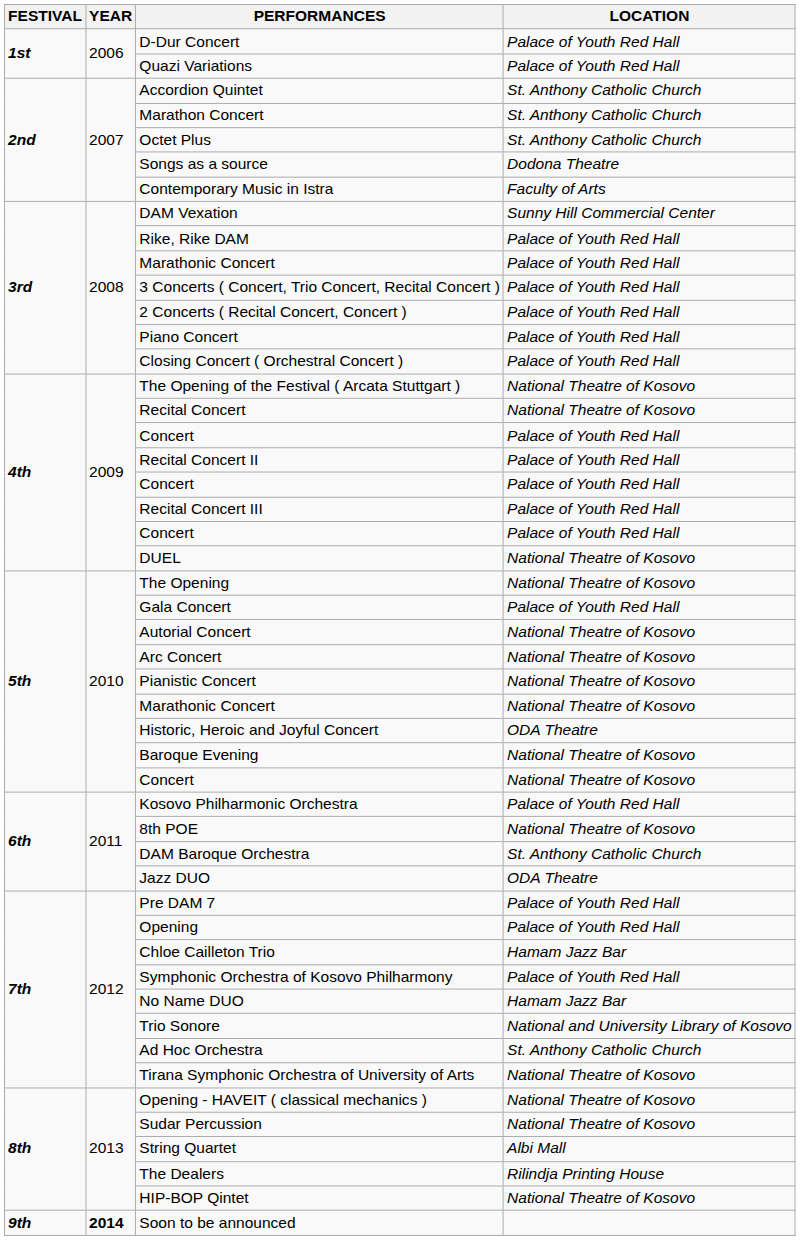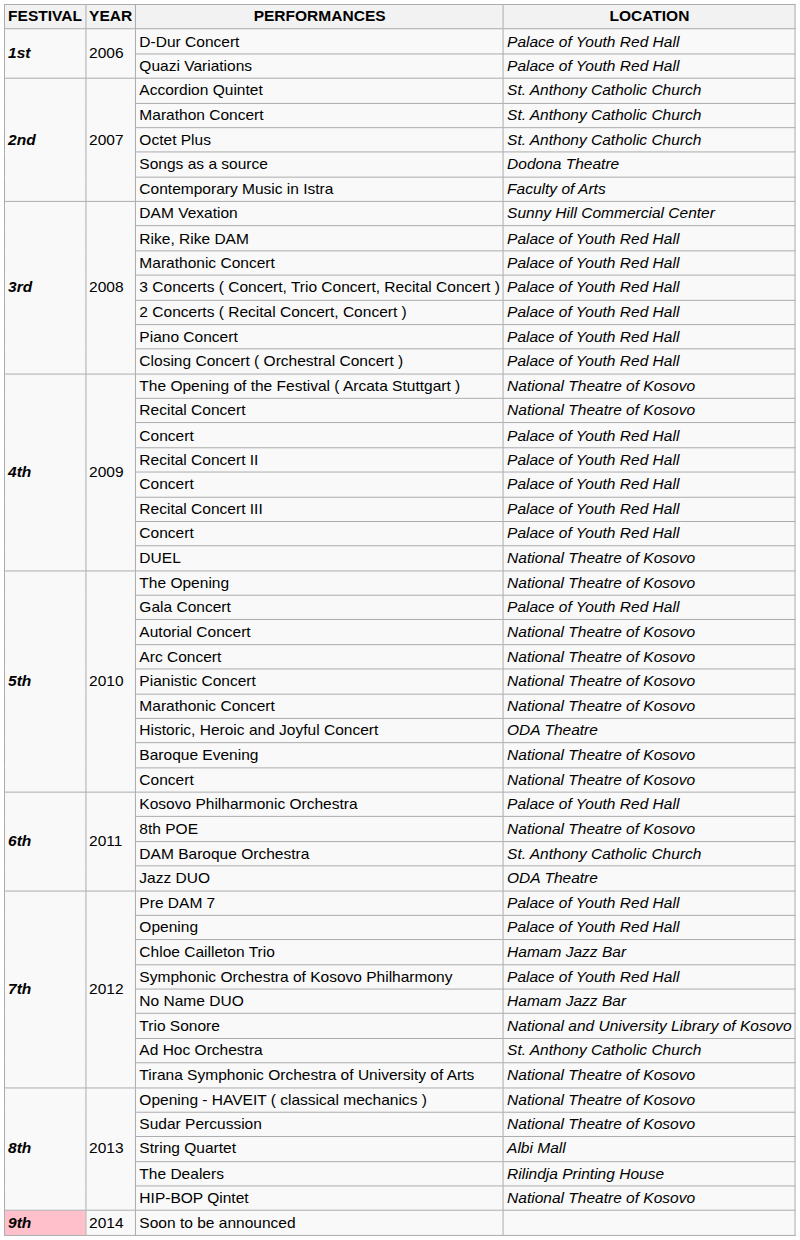(20, 1222) no background -> (20, 1222) pink background
(106, 1222) bold -> (106, 1222) normal
